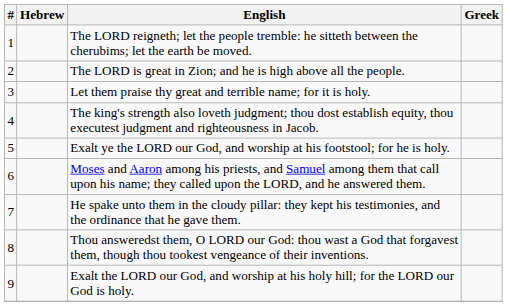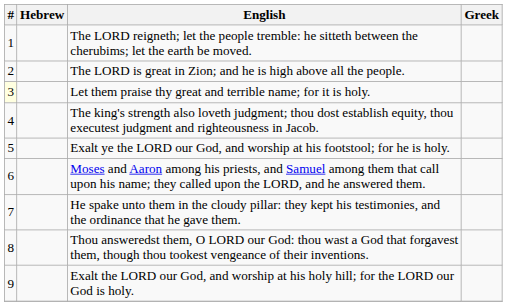(11, 92) no background -> (11, 92) lightyellow background
